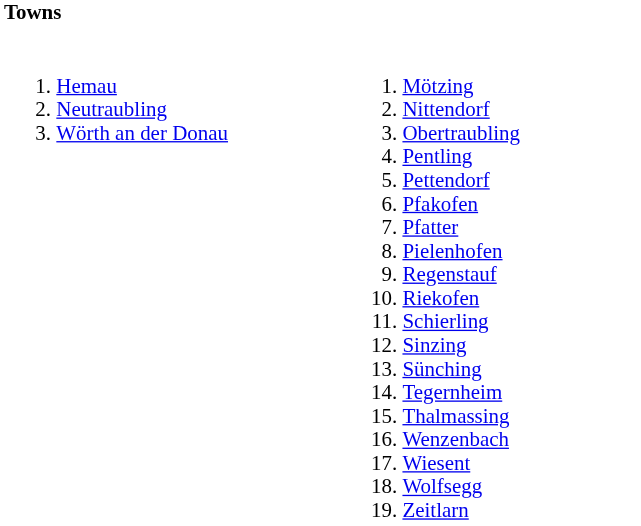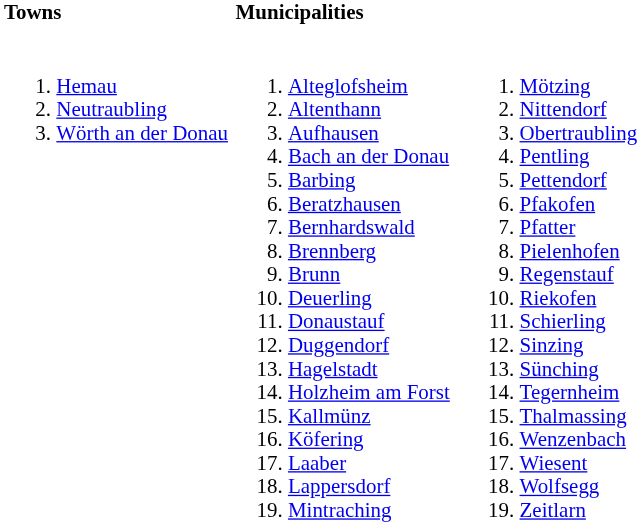+ column: (300, 12)
